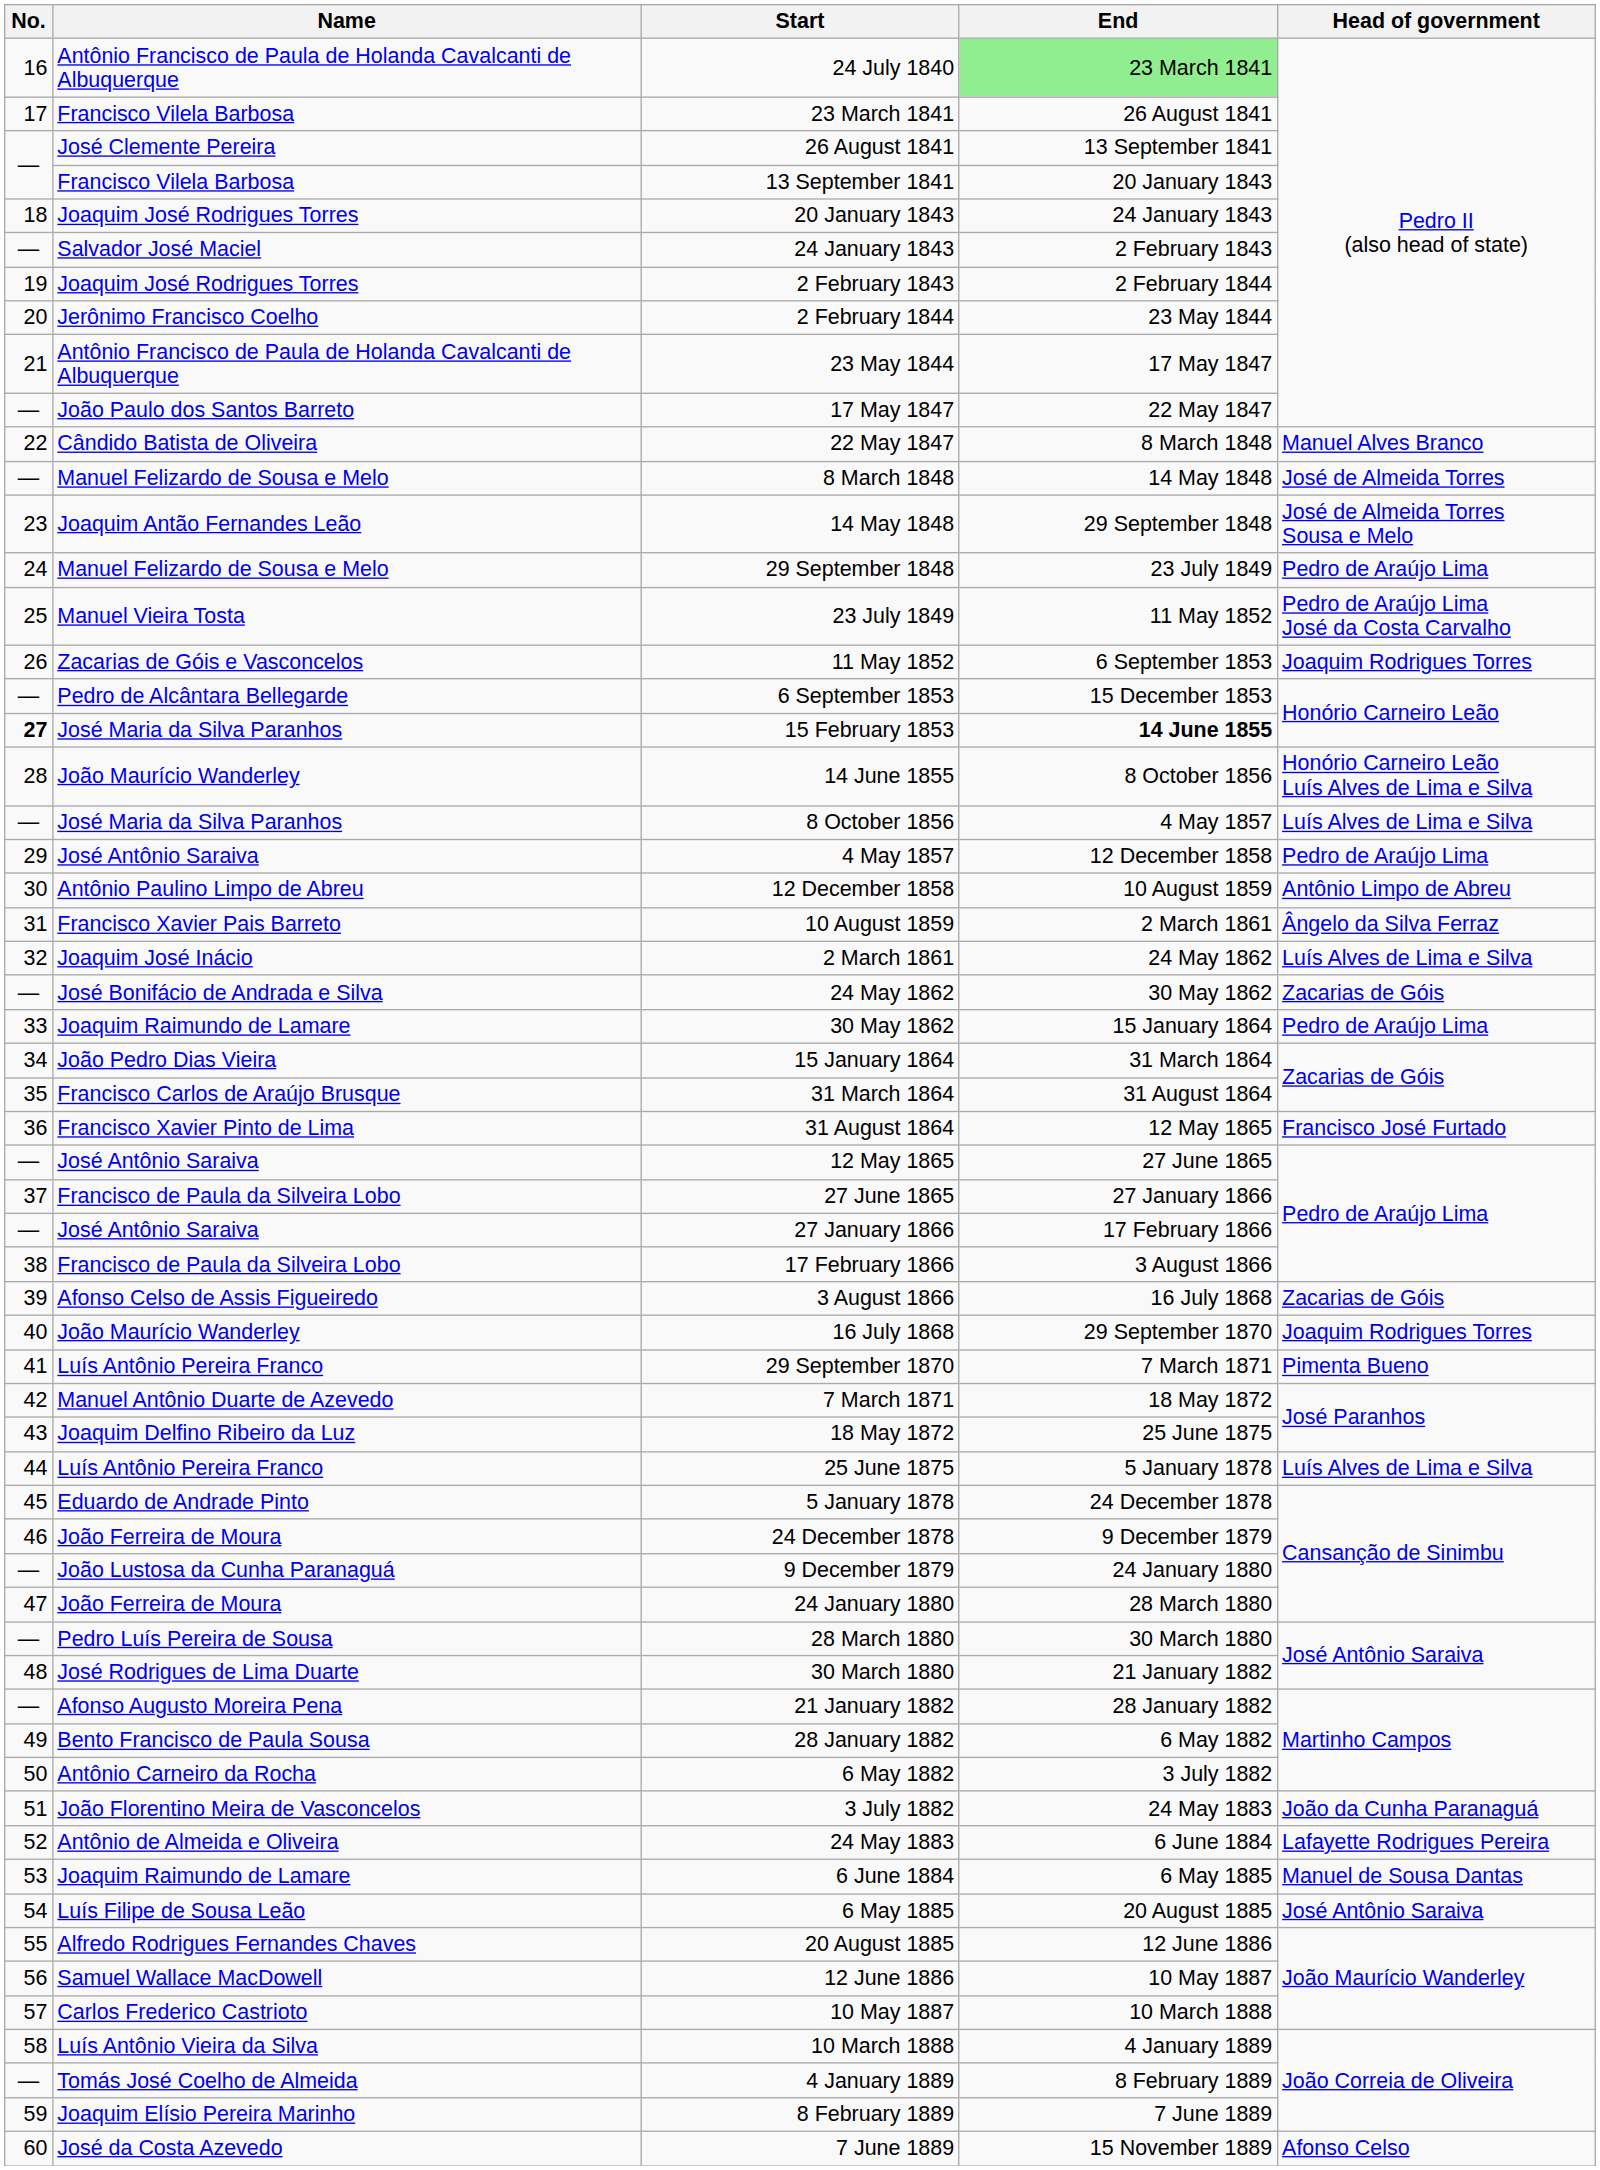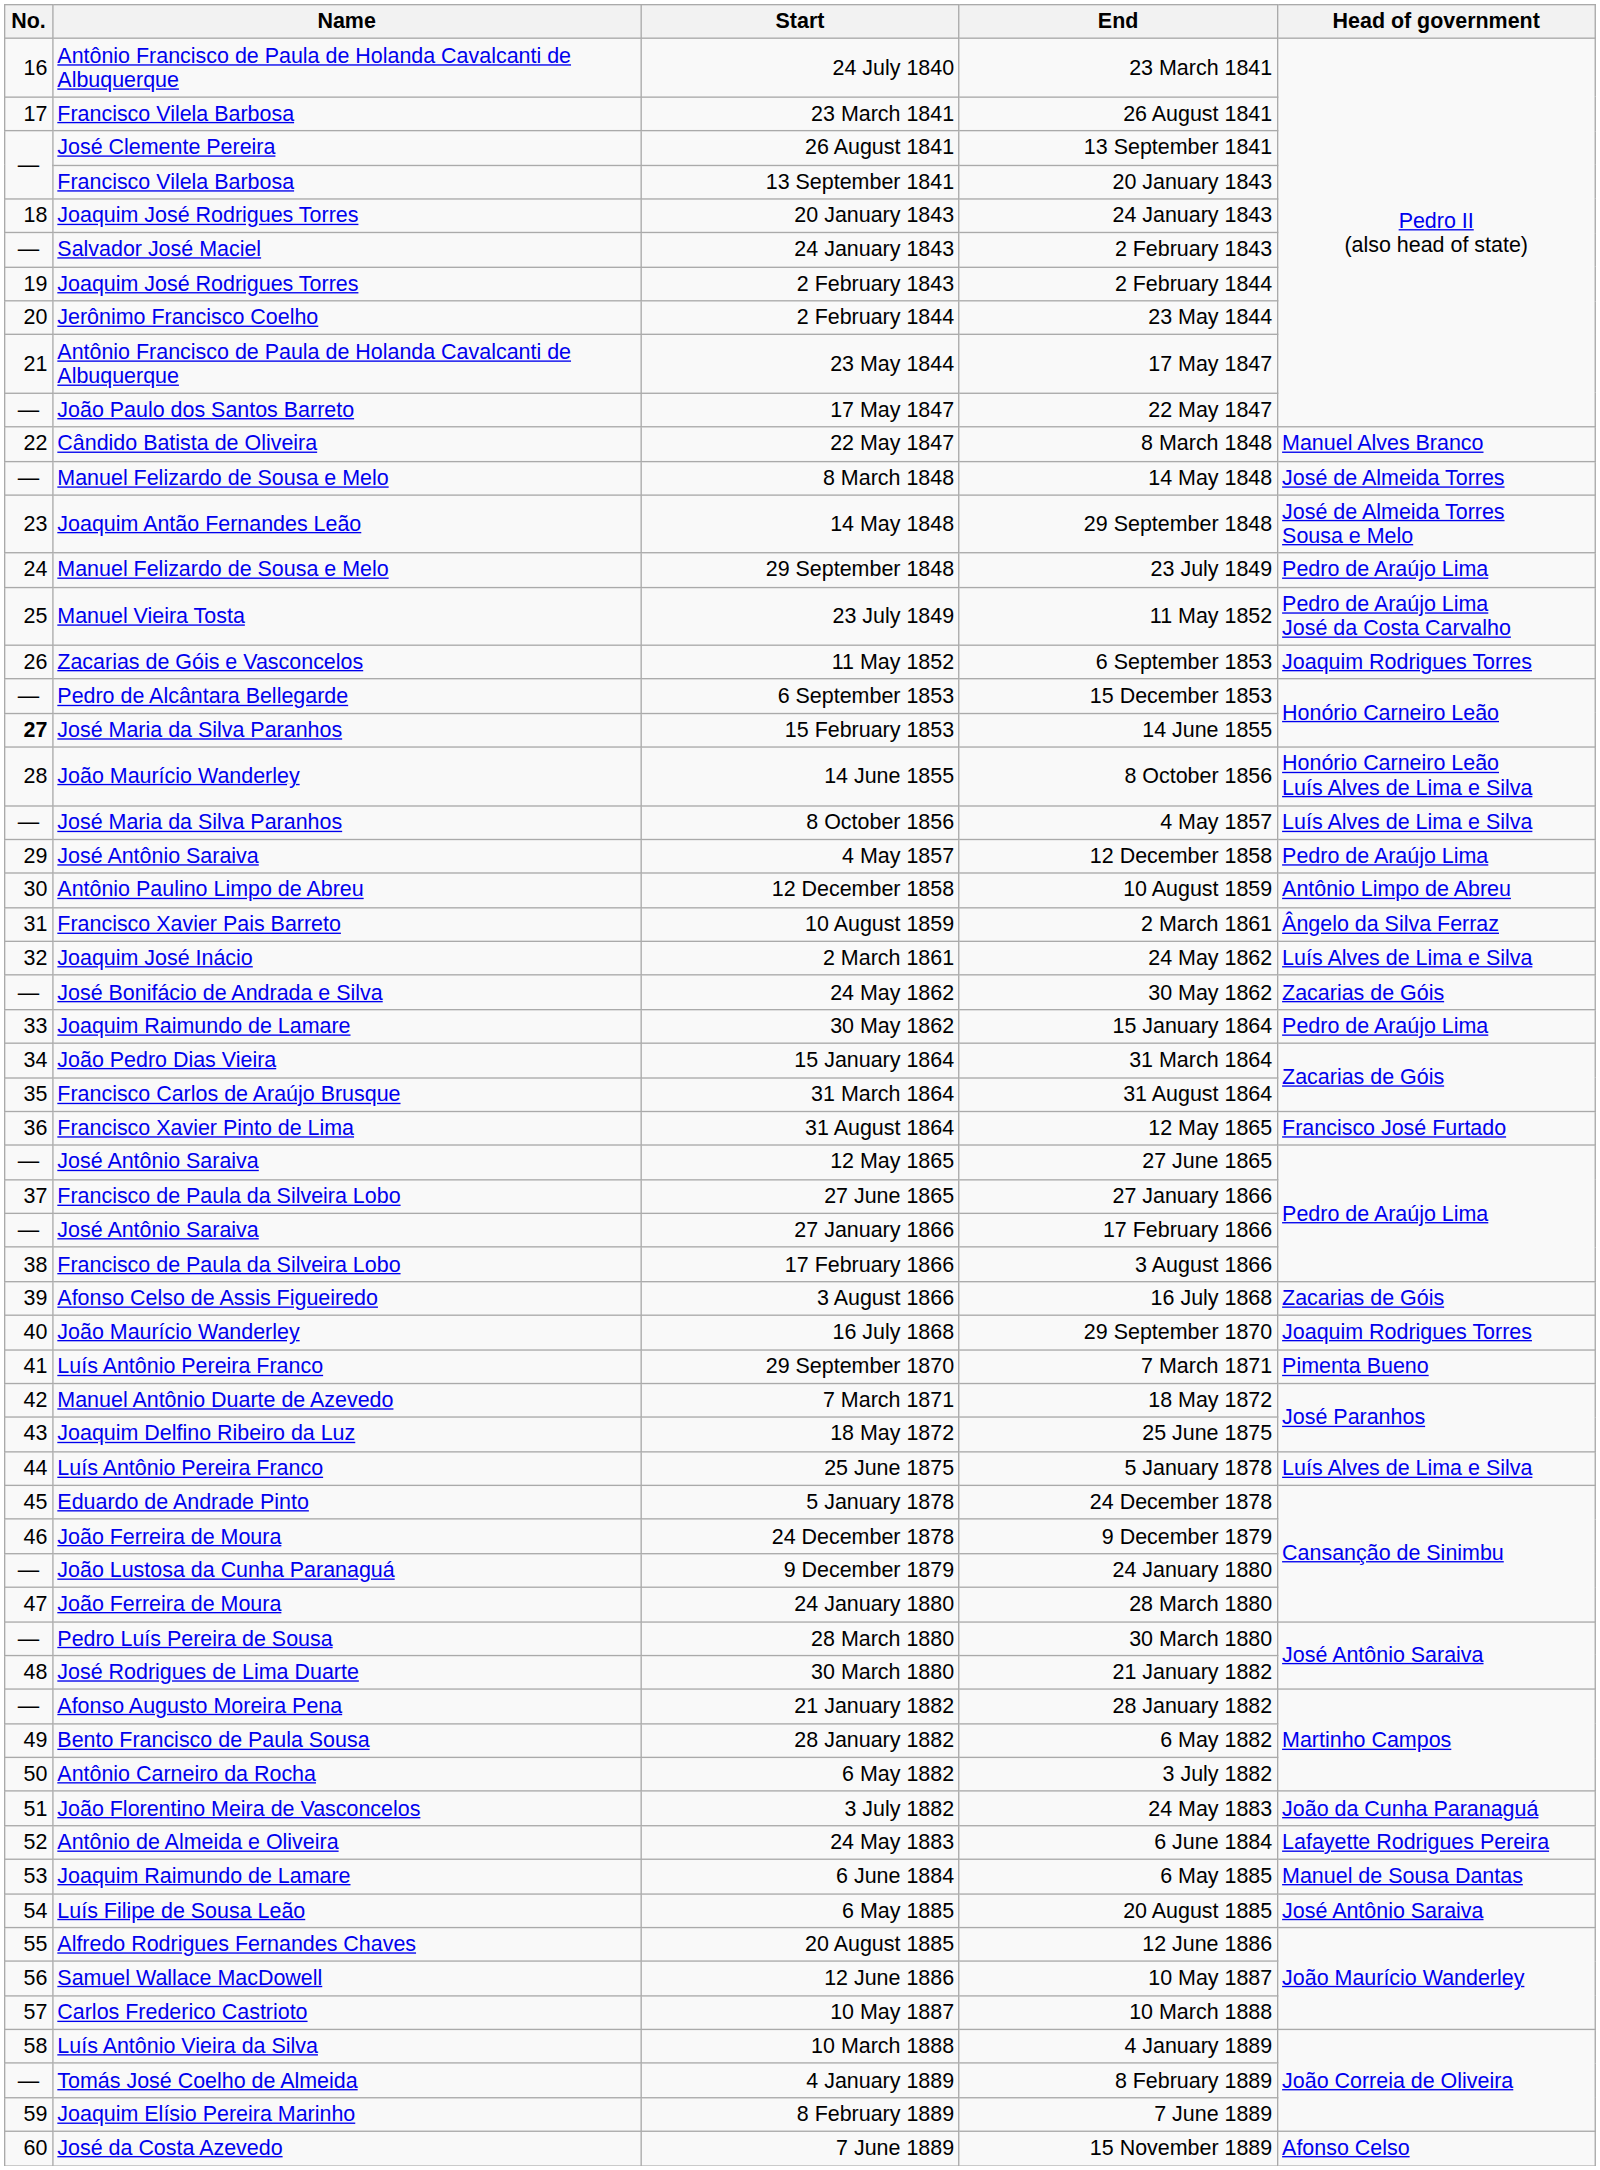(1201, 67) lightgreen background -> (1201, 67) no background
(1205, 730) bold -> (1207, 730) normal
